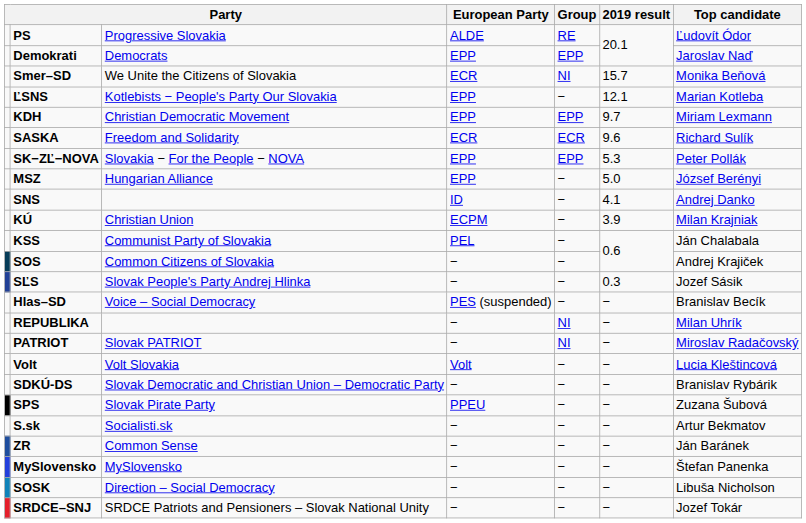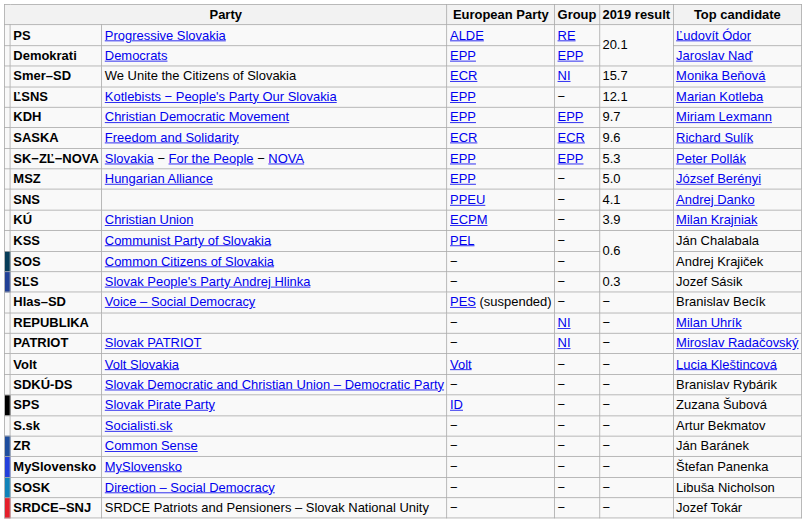(456, 199) ID -> (468, 199) PPEU
(468, 405) PPEU -> (456, 405) ID
